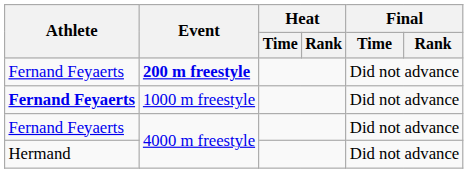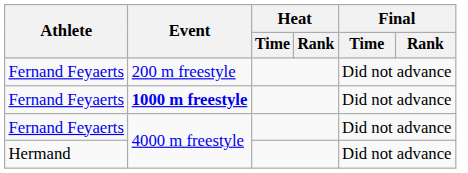(197, 72) bold -> (184, 72) normal
(72, 99) bold -> (66, 99) normal
(199, 99) normal -> (190, 99) bold
